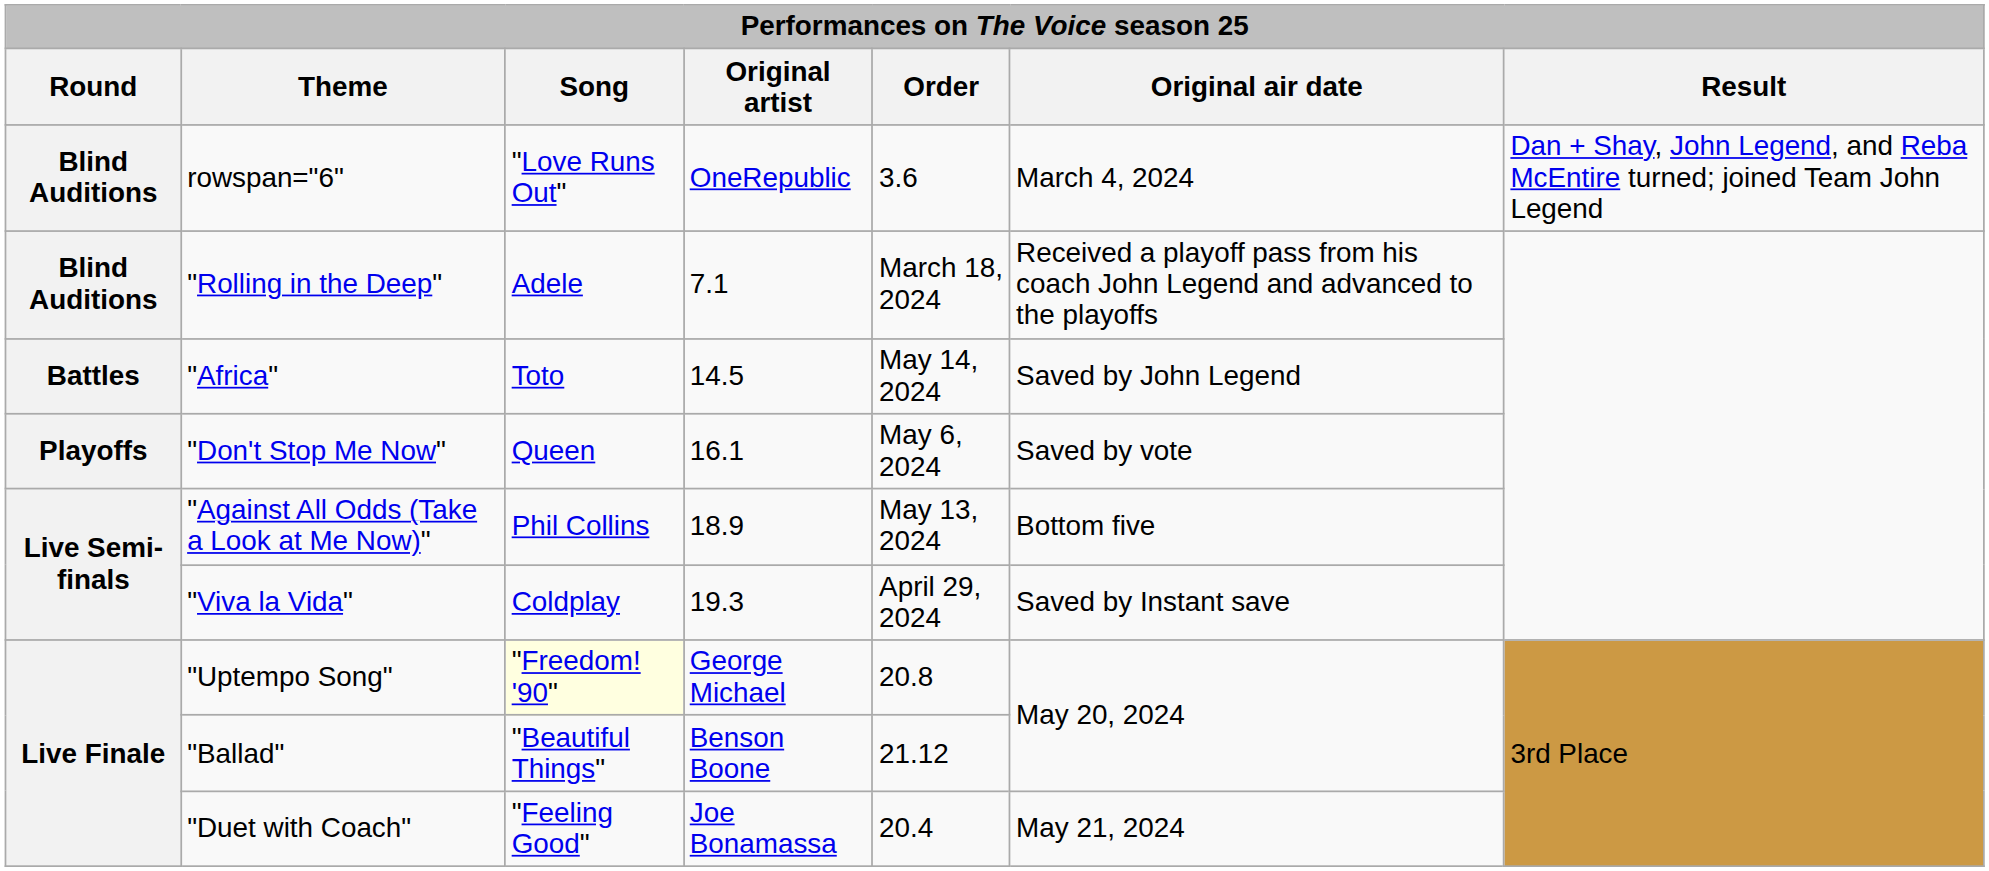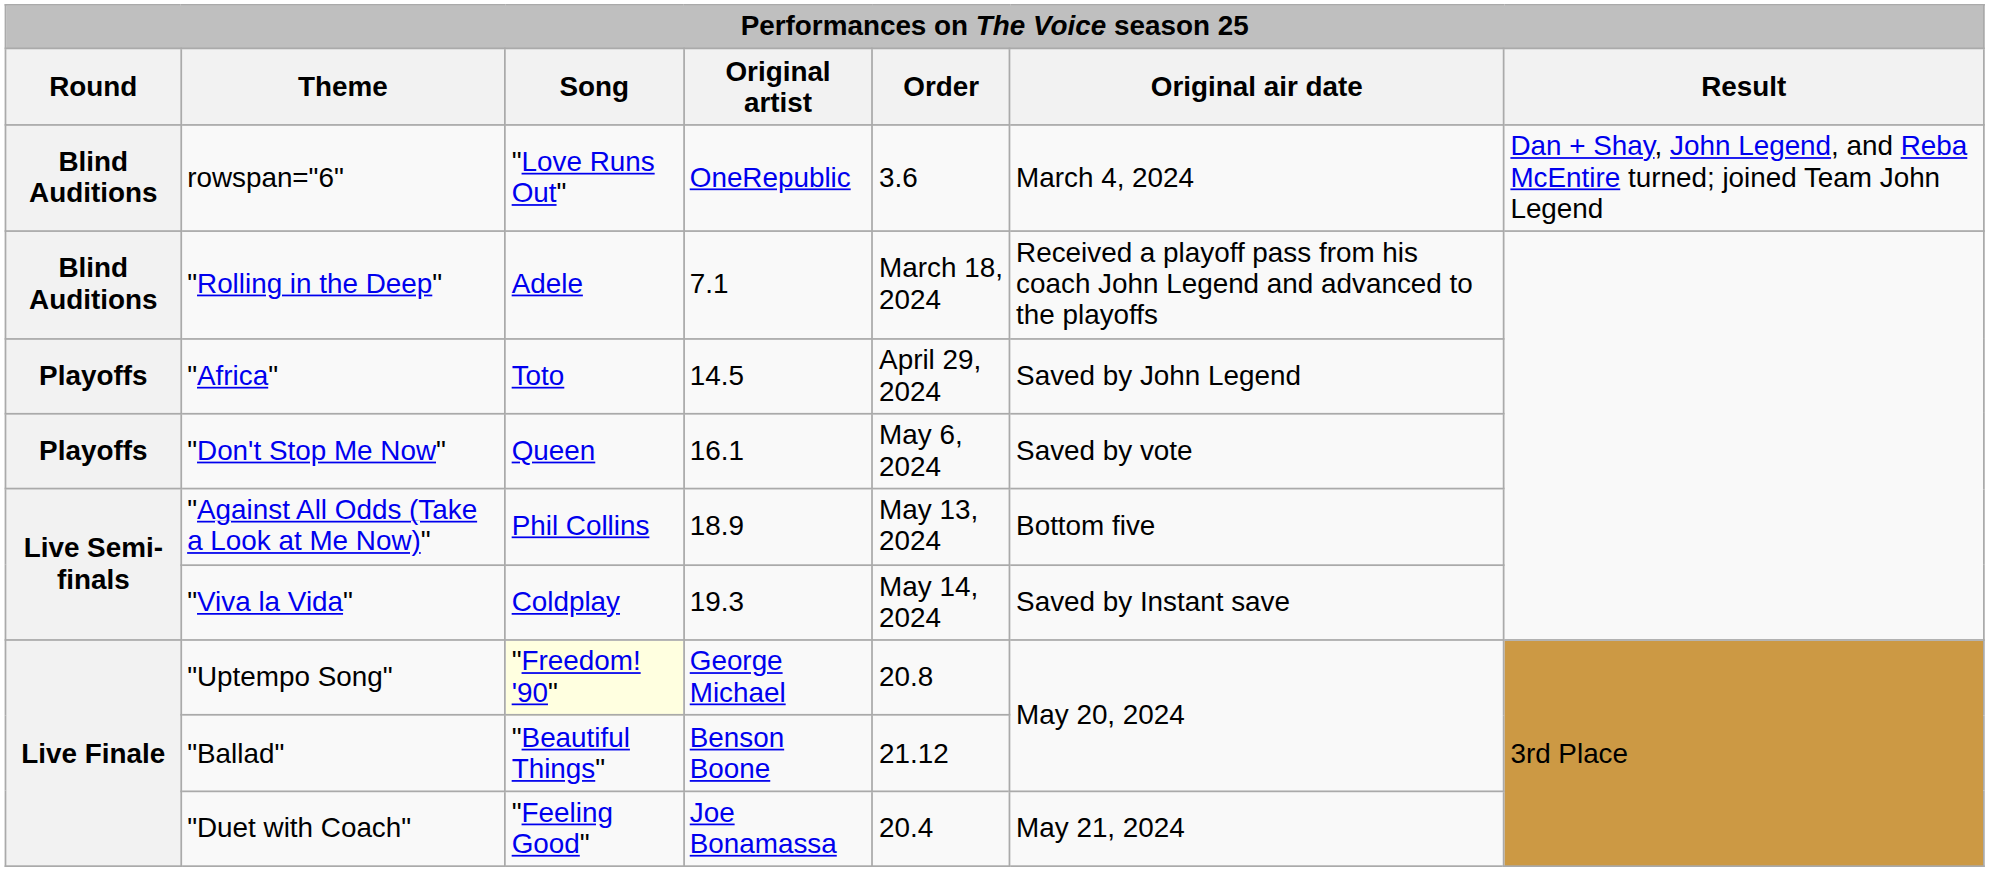(93, 375) Battles -> (93, 375) Playoffs
(929, 375) May 14, 2024 -> (930, 375) April 29, 2024
(930, 601) April 29, 2024 -> (929, 601) May 14, 2024
